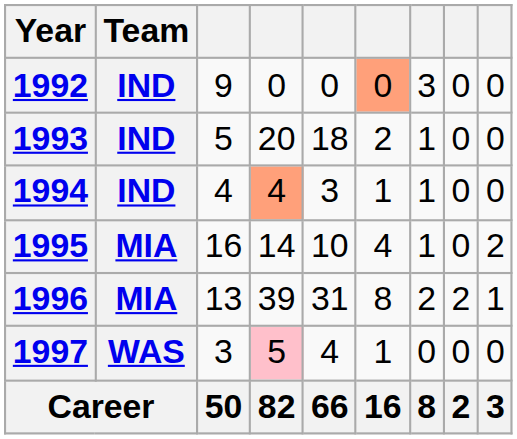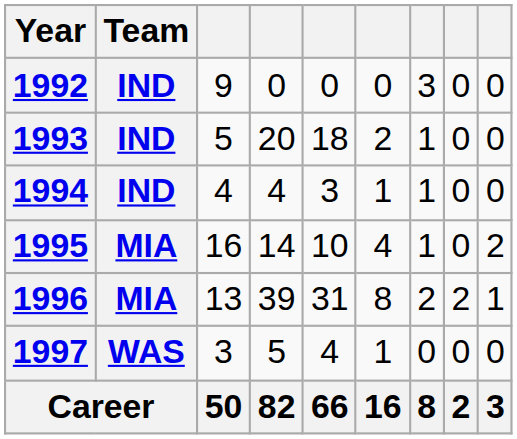(383, 84) lightsalmon background -> (383, 84) no background
(277, 191) lightsalmon background -> (277, 191) no background
(277, 352) pink background -> (277, 352) no background
